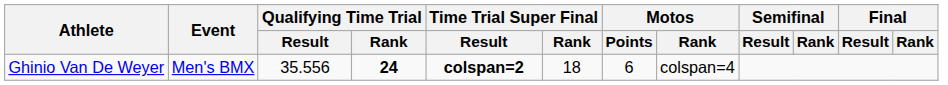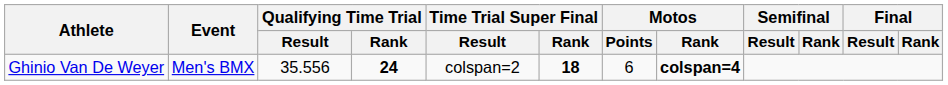(484, 68) bold -> (482, 68) normal
(572, 68) normal -> (571, 68) bold
(697, 68) normal -> (700, 68) bold
